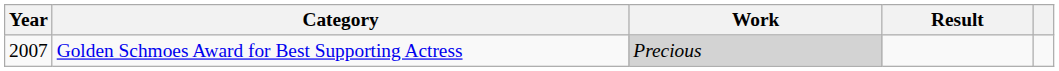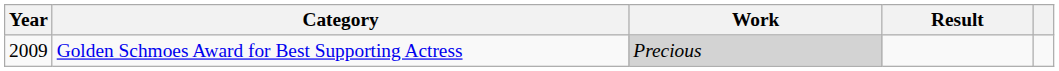(28, 50) 2007 -> (28, 50) 2009
